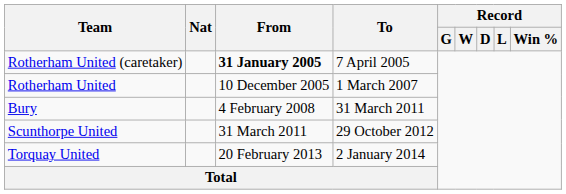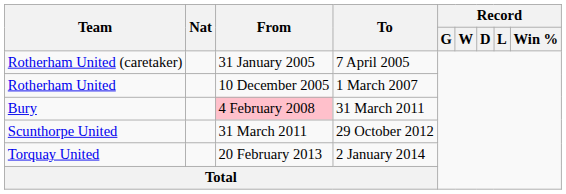(270, 62) bold -> (267, 62) normal
(267, 108) no background -> (267, 108) pink background
